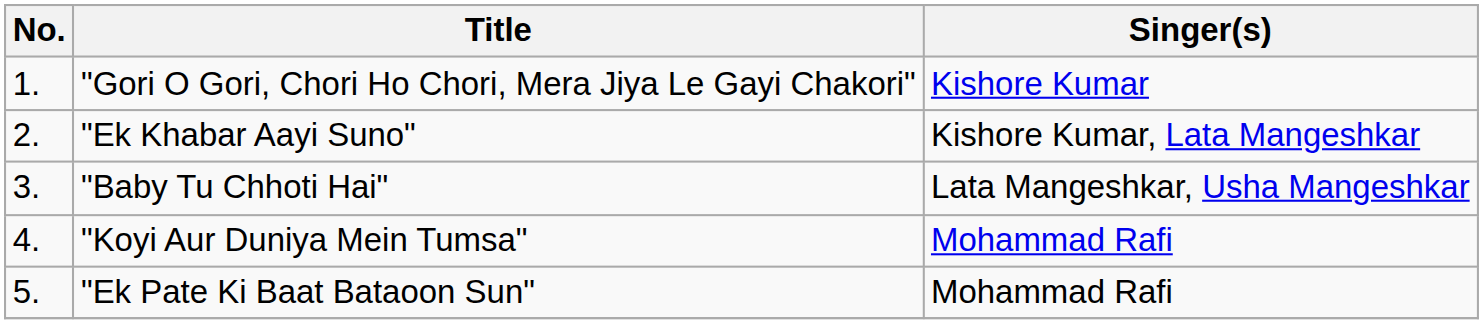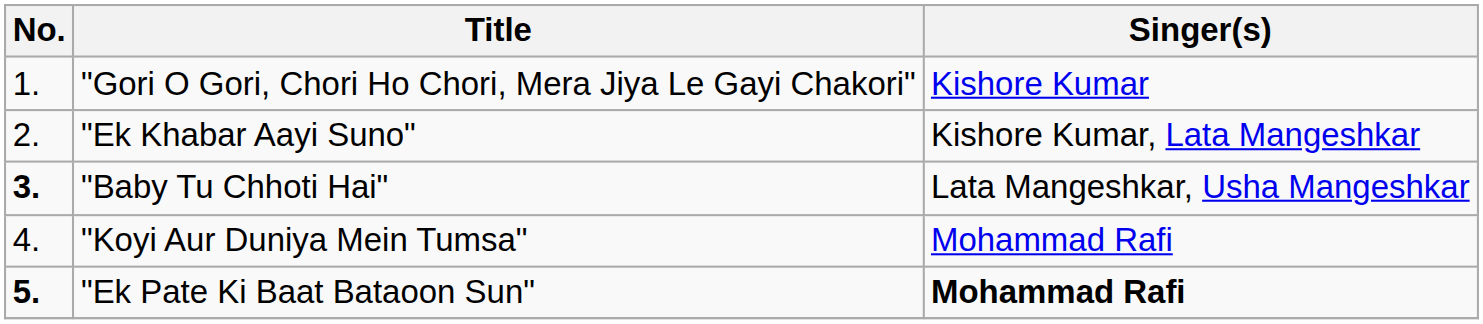(26, 187) normal -> (26, 187) bold
(26, 291) normal -> (26, 291) bold
(1052, 291) normal -> (1058, 291) bold
